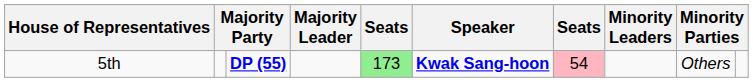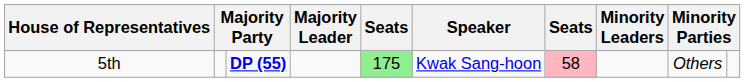(387, 64) 173 -> (387, 64) 175
(483, 64) bold -> (479, 64) normal
(579, 64) 54 -> (571, 64) 58
